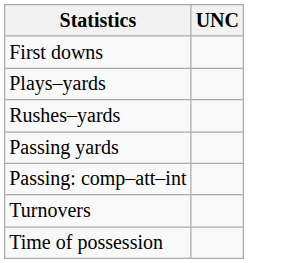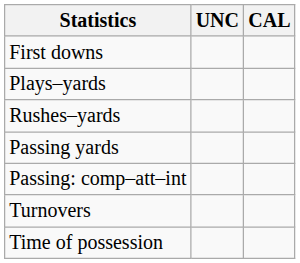+ column: (269, 20)
